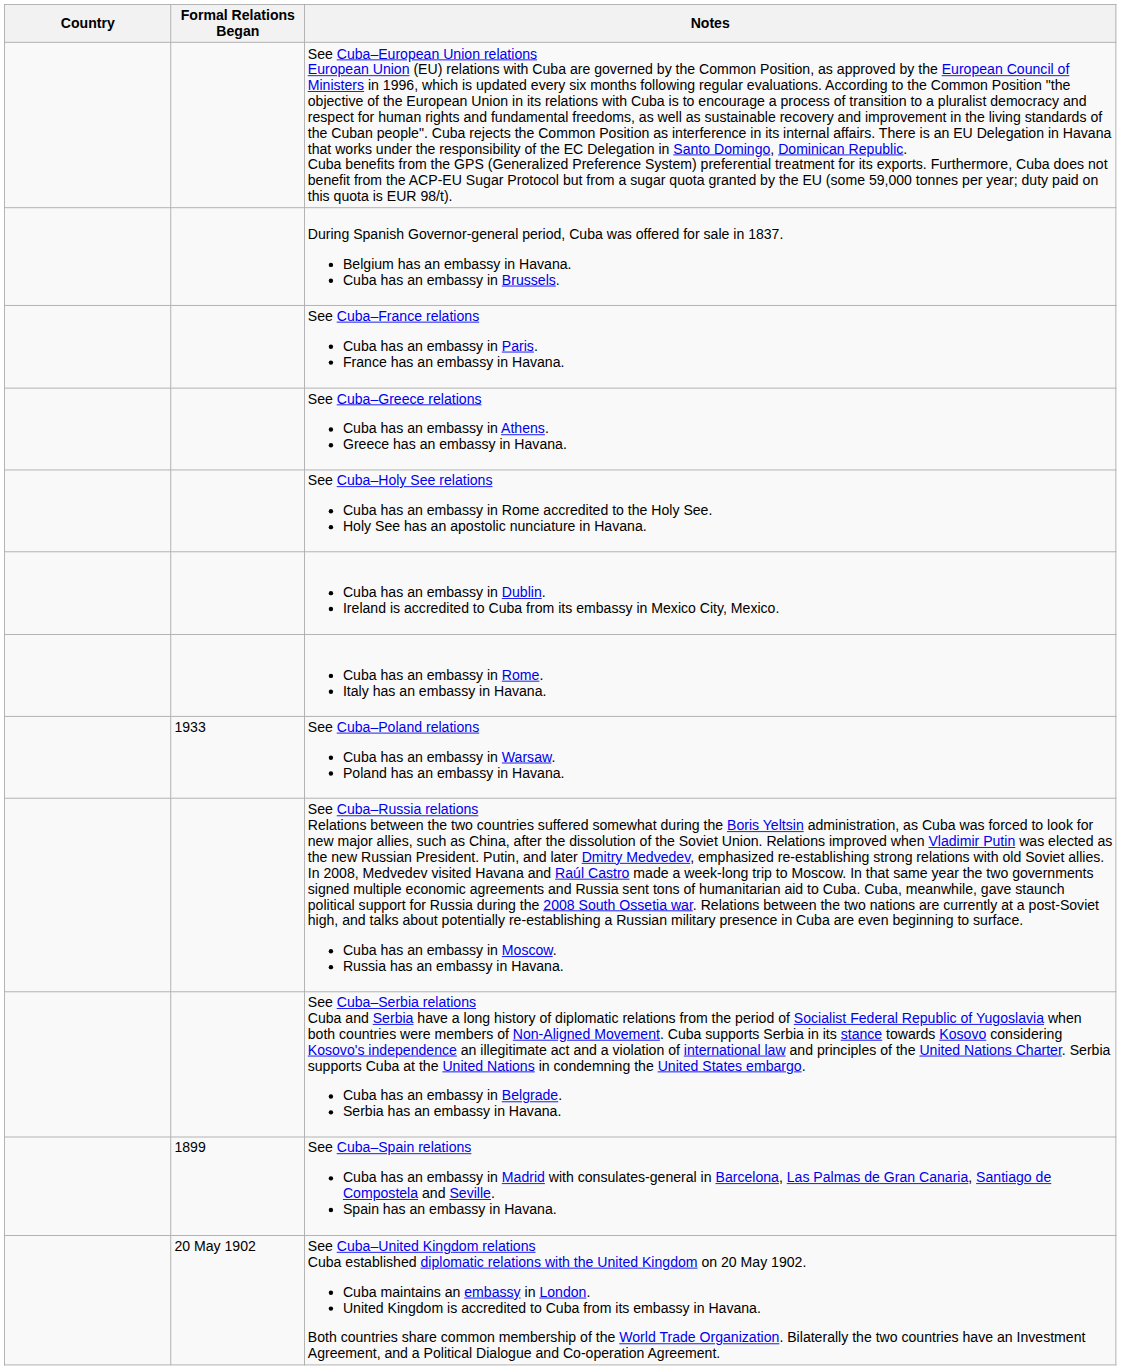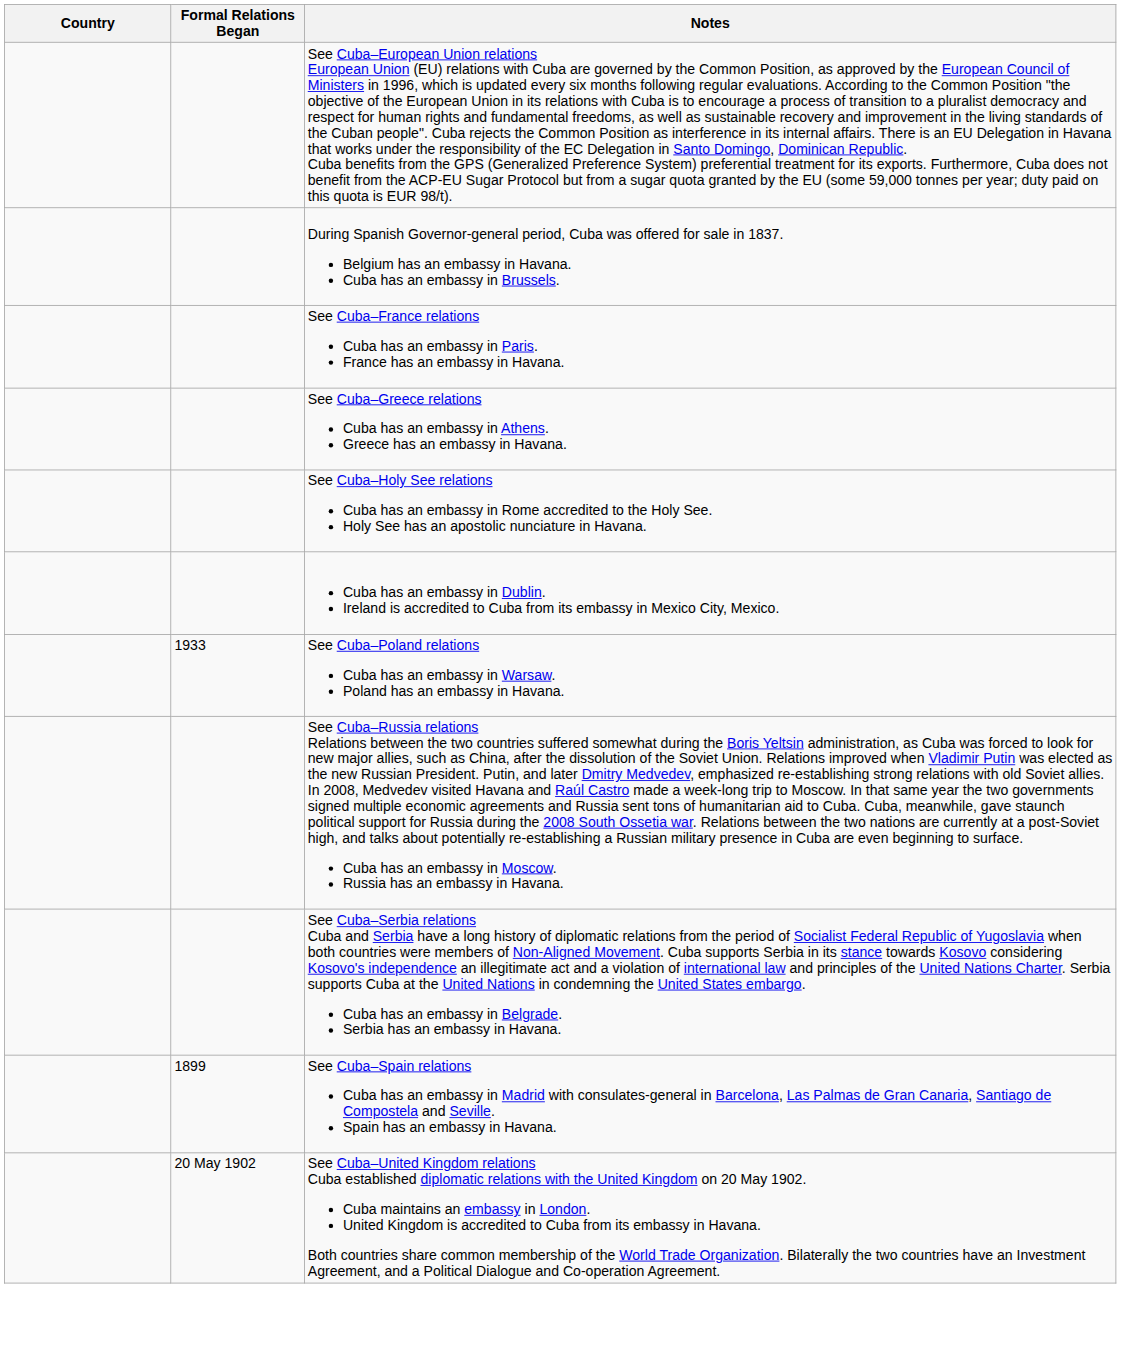- row: (710, 683)
